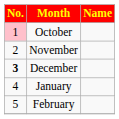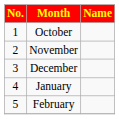(15, 31) pink background -> (15, 31) no background
(15, 68) bold -> (15, 68) normal
